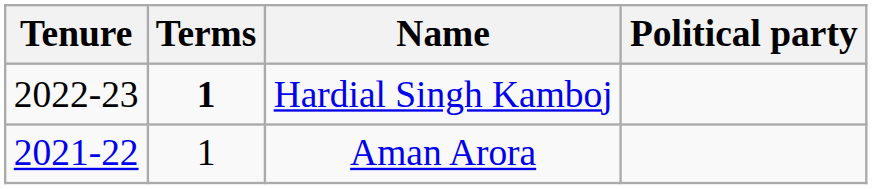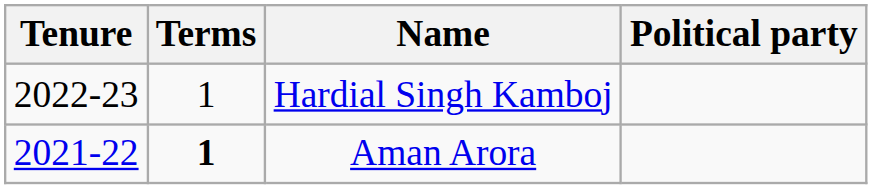(206, 93) bold -> (206, 93) normal
(206, 152) normal -> (206, 152) bold
